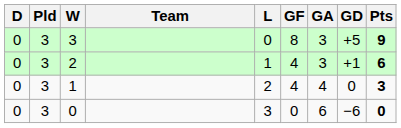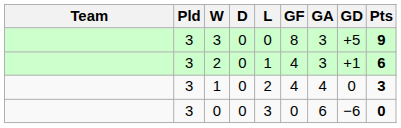columns swapped: (170, 16) <-> (17, 16)
